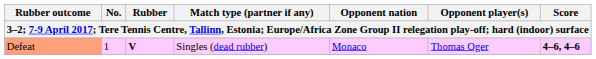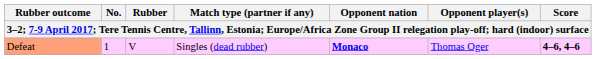(132, 46) bold -> (132, 46) normal
(349, 46) normal -> (350, 46) bold
